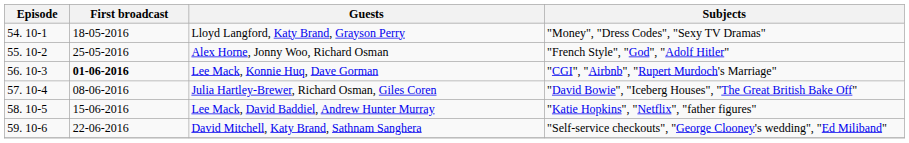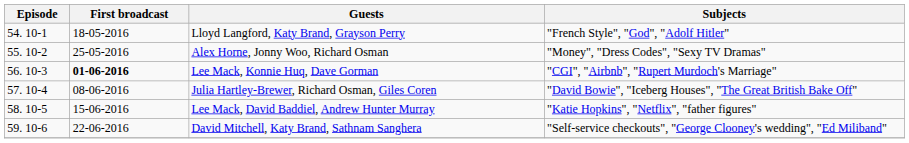(656, 33) "Money", "Dress Codes", "Sexy TV Dramas" -> (638, 33) "French Style", "God", "Adolf Hitler"
(638, 52) "French Style", "God", "Adolf Hitler" -> (656, 52) "Money", "Dress Codes", "Sexy TV Dramas"
